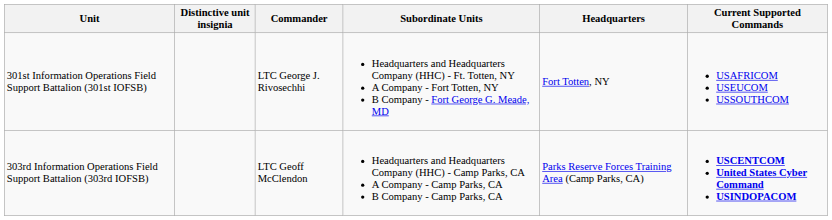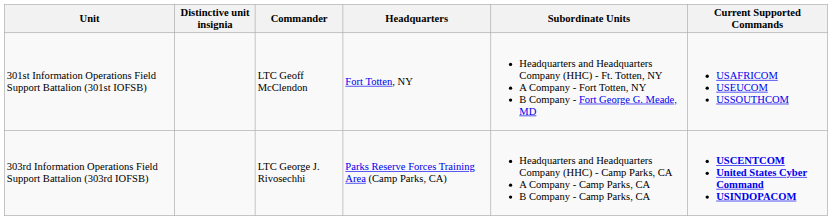columns swapped: (614, 18) <-> (441, 18)
(289, 81) LTC George J. Rivosechhi -> (283, 81) LTC Geoff McClendon
(283, 173) LTC Geoff McClendon -> (289, 173) LTC George J. Rivosechhi
